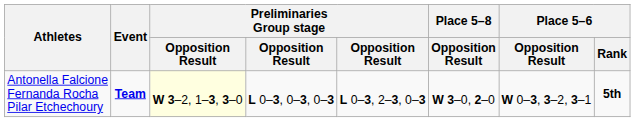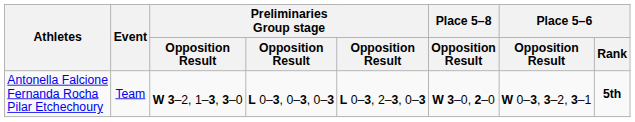(130, 94) bold -> (130, 94) normal
(198, 101) lightyellow background -> (198, 101) no background
